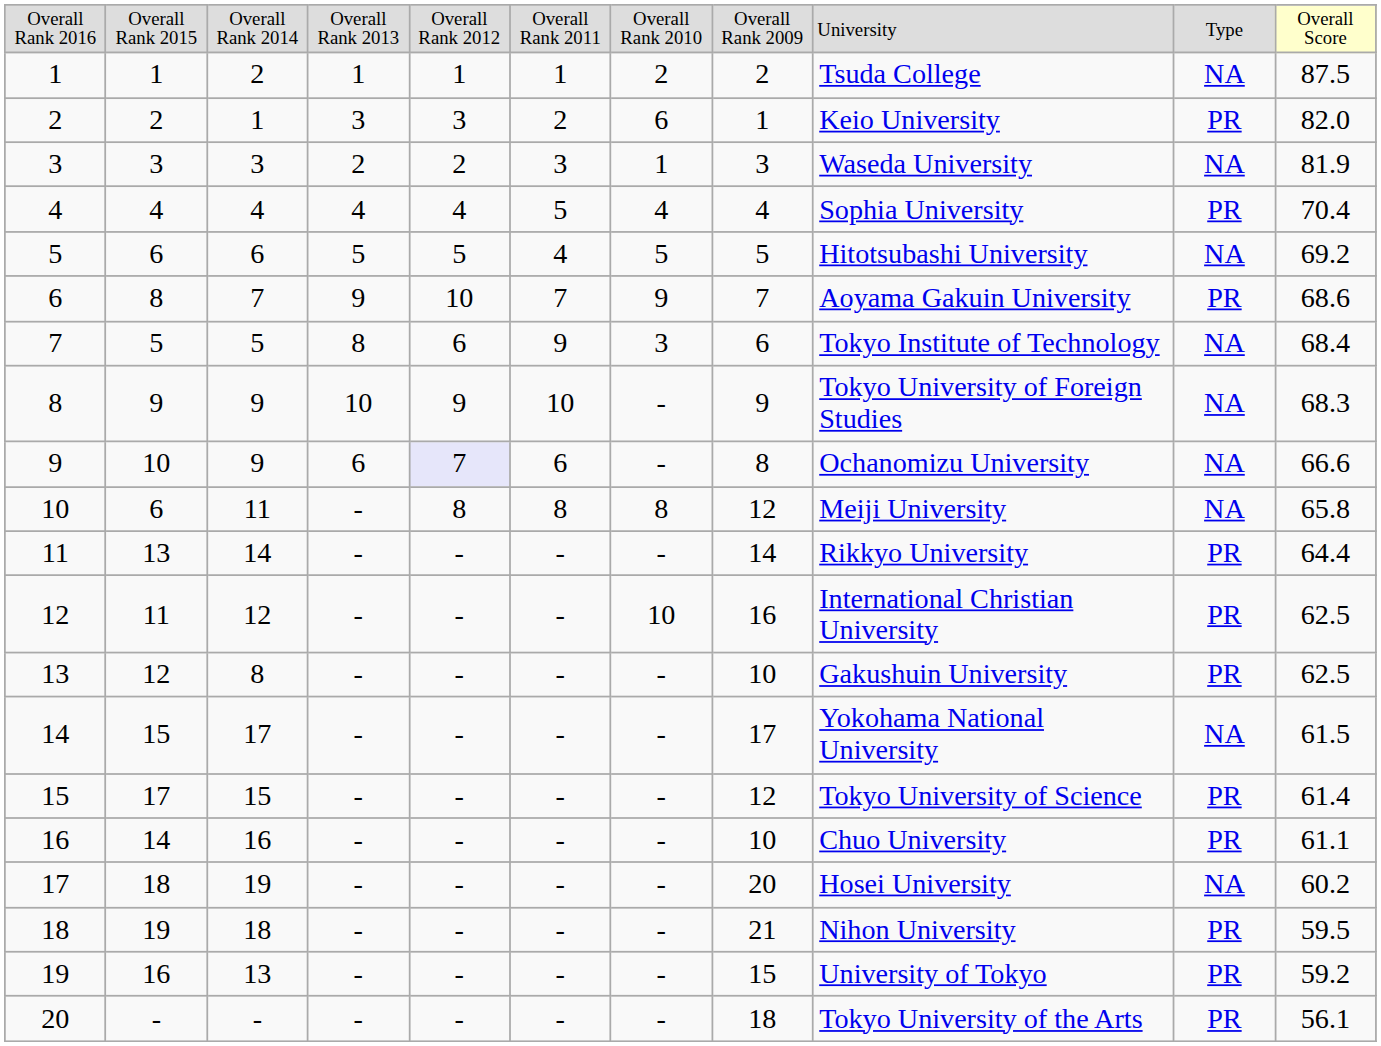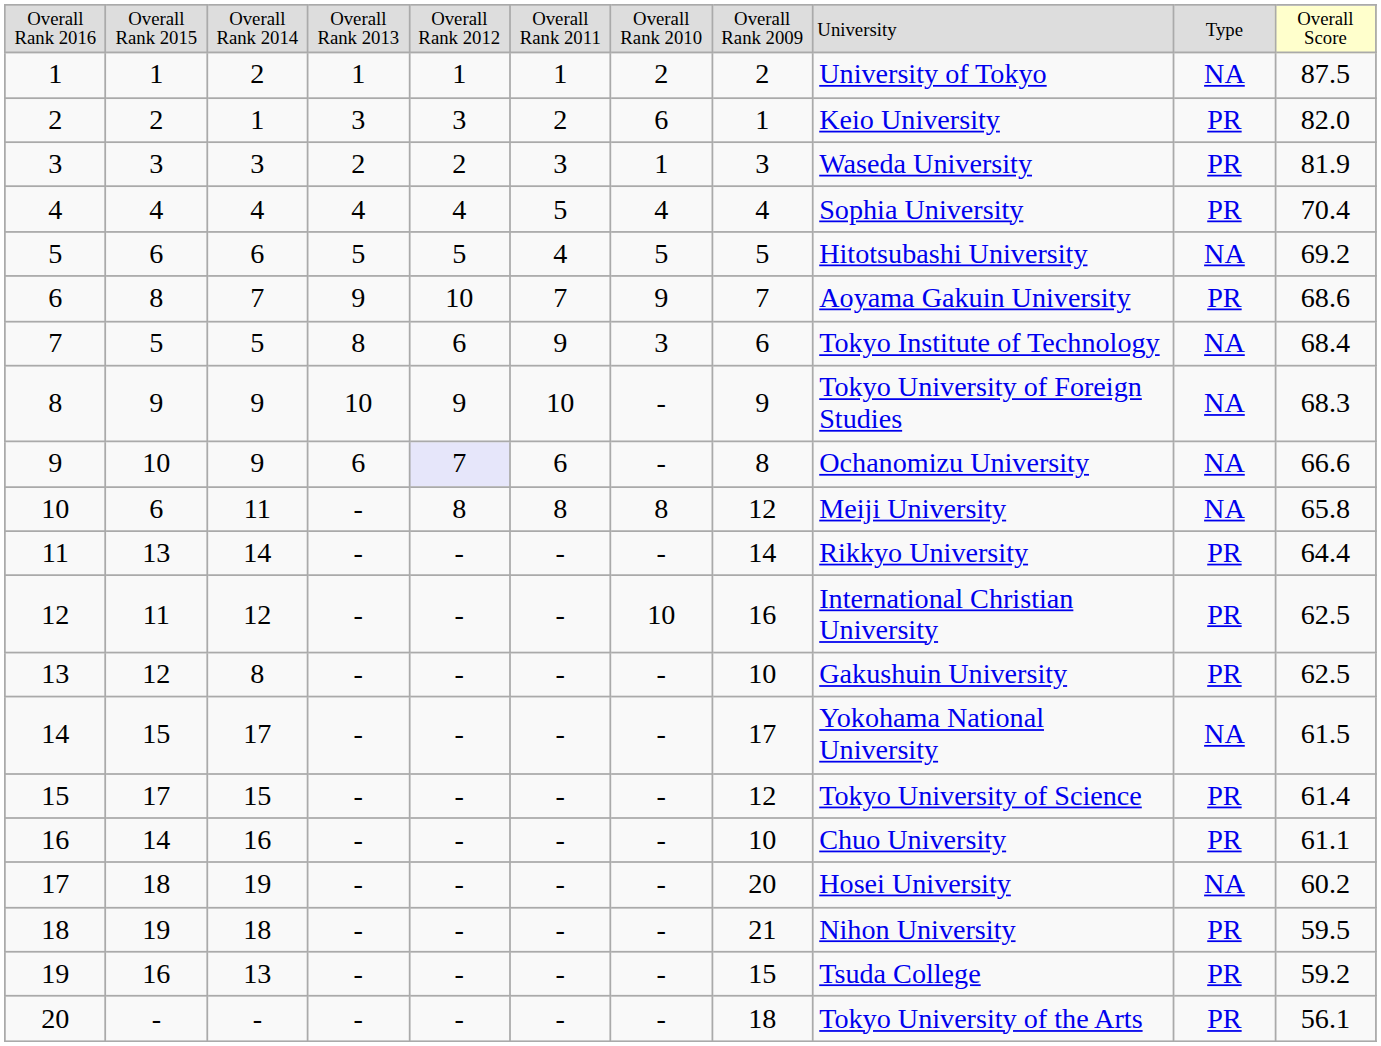(900, 74) Tsuda College -> (933, 74) University of Tokyo
(1224, 164) NA -> (1224, 164) PR
(933, 973) University of Tokyo -> (900, 973) Tsuda College
